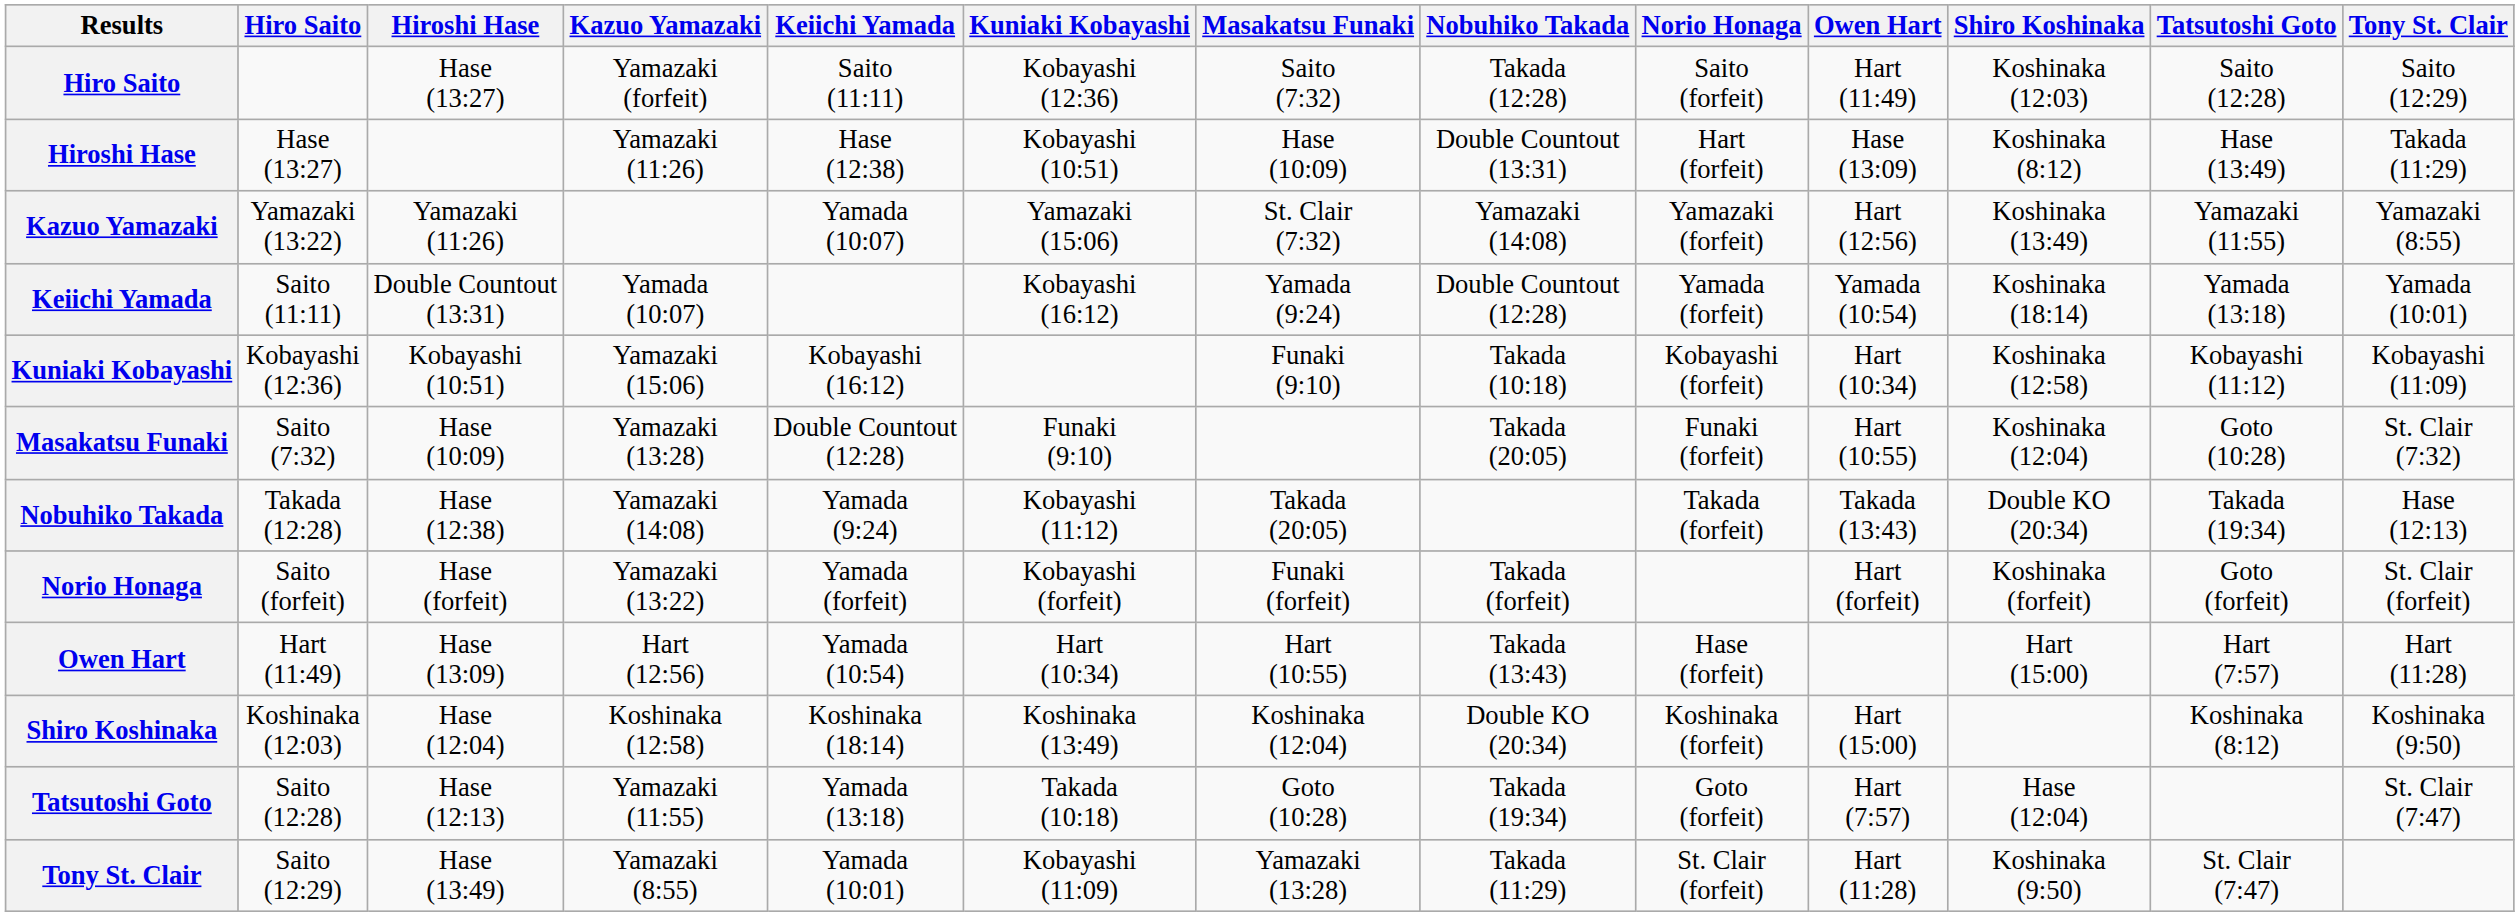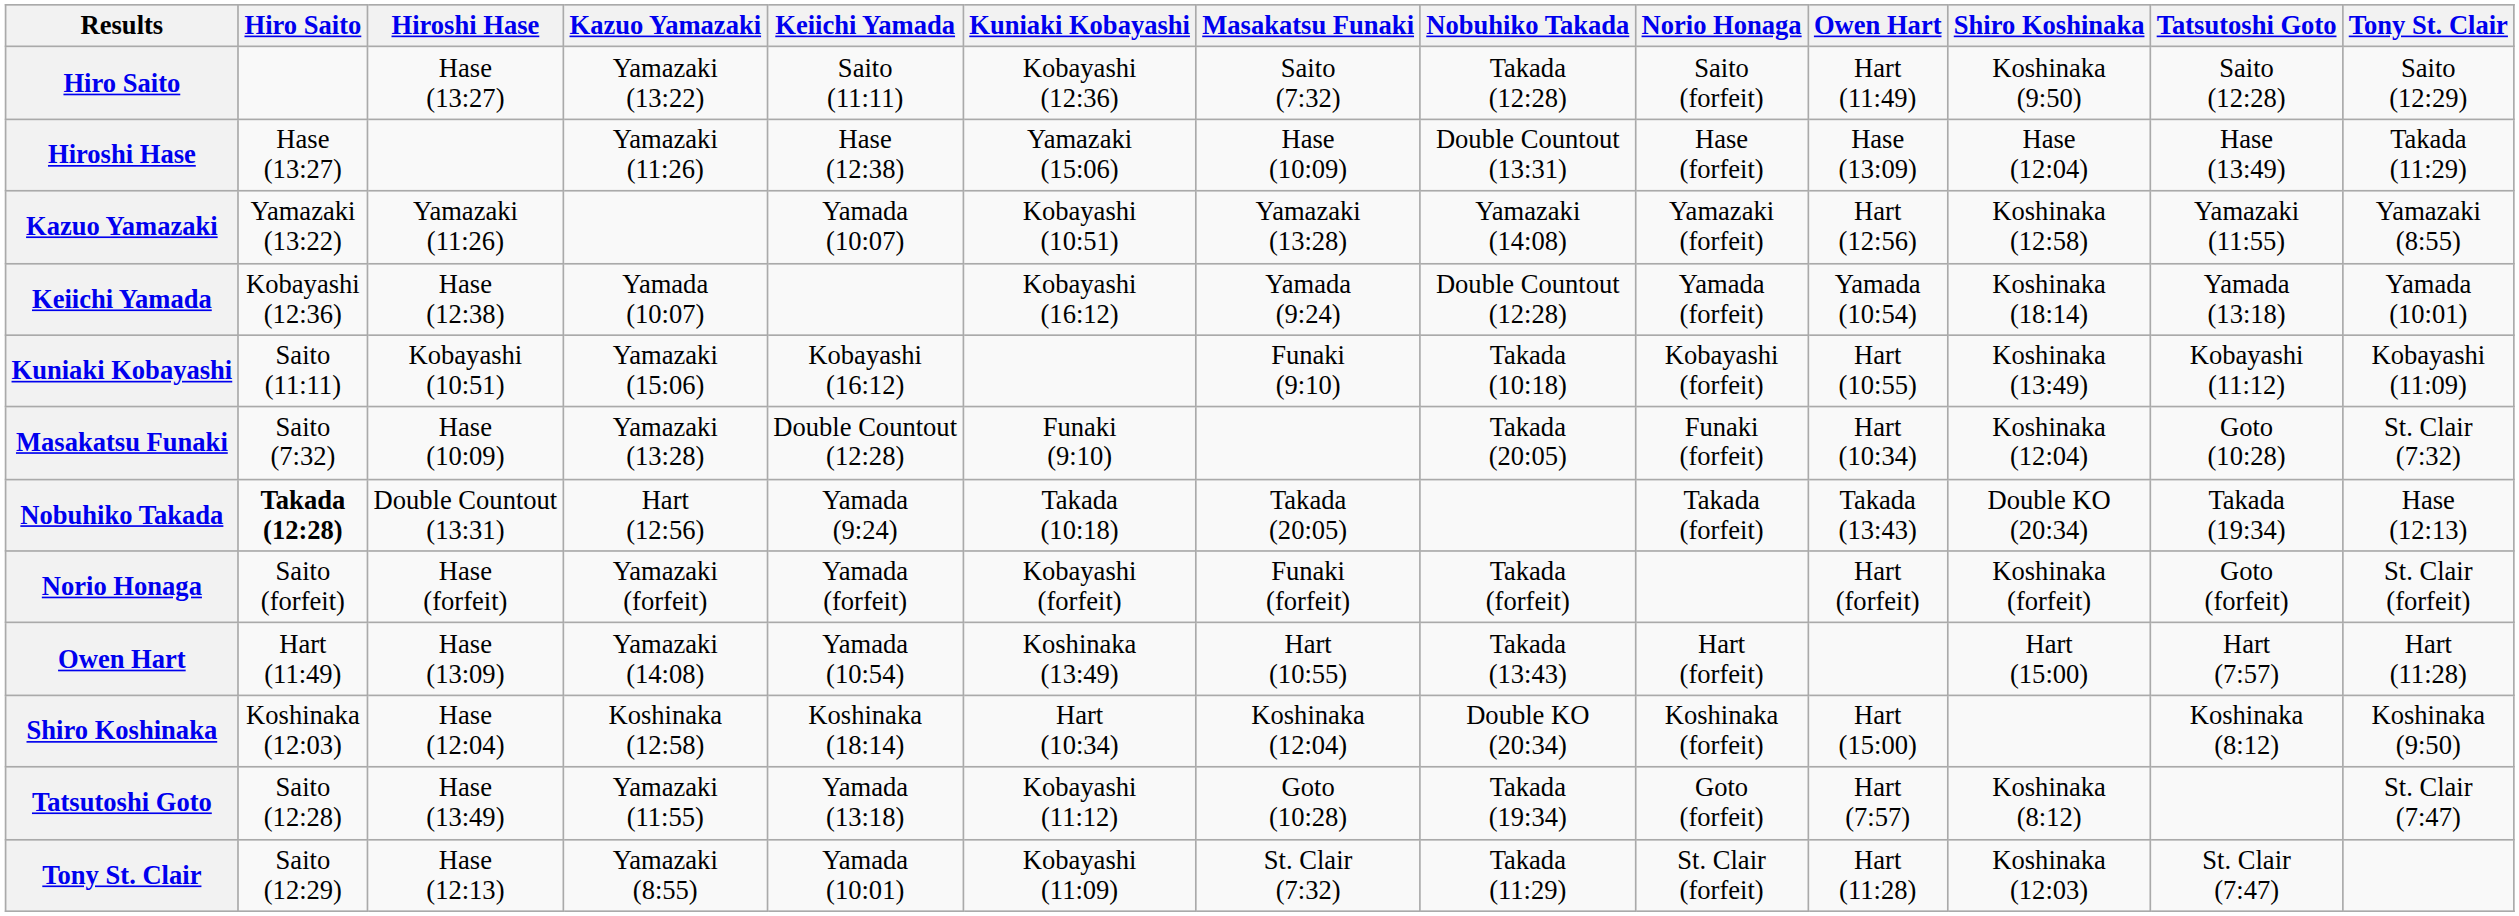(665, 82) Yamazaki (forfeit) -> (665, 82) Yamazaki (13:22)
(2049, 82) Koshinaka (12:03) -> (2049, 82) Koshinaka (9:50)
(1080, 154) Kobayashi (10:51) -> (1080, 154) Yamazaki (15:06)
(1722, 154) Hart (forfeit) -> (1722, 154) Hase (forfeit)
(2049, 154) Koshinaka (8:12) -> (2049, 154) Hase (12:04)
(1080, 226) Yamazaki (15:06) -> (1080, 226) Kobayashi (10:51)
(1308, 226) St. Clair (7:32) -> (1308, 226) Yamazaki (13:28)
(2049, 226) Koshinaka (13:49) -> (2049, 226) Koshinaka (12:58)
(303, 298) Saito (11:11) -> (303, 298) Kobayashi (12:36)
(465, 298) Double Countout (13:31) -> (465, 298) Hase (12:38)
(303, 370) Kobayashi (12:36) -> (303, 370) Saito (11:11)
(1878, 370) Hart (10:34) -> (1878, 370) Hart (10:55)
(2049, 370) Koshinaka (12:58) -> (2049, 370) Koshinaka (13:49)
(1878, 442) Hart (10:55) -> (1878, 442) Hart (10:34)
(303, 514) normal -> (303, 514) bold
(465, 514) Hase (12:38) -> (465, 514) Double Countout (13:31)
(665, 514) Yamazaki (14:08) -> (665, 514) Hart (12:56)
(1080, 514) Kobayashi (11:12) -> (1080, 514) Takada (10:18)
(665, 586) Yamazaki (13:22) -> (665, 586) Yamazaki (forfeit)
(665, 658) Hart (12:56) -> (665, 658) Yamazaki (14:08)
(1080, 658) Hart (10:34) -> (1080, 658) Koshinaka (13:49)
(1722, 658) Hase (forfeit) -> (1722, 658) Hart (forfeit)
(1080, 730) Koshinaka (13:49) -> (1080, 730) Hart (10:34)
(465, 802) Hase (12:13) -> (465, 802) Hase (13:49)
(1080, 802) Takada (10:18) -> (1080, 802) Kobayashi (11:12)
(2049, 802) Hase (12:04) -> (2049, 802) Koshinaka (8:12)
(465, 874) Hase (13:49) -> (465, 874) Hase (12:13)
(1308, 874) Yamazaki (13:28) -> (1308, 874) St. Clair (7:32)
(2049, 874) Koshinaka (9:50) -> (2049, 874) Koshinaka (12:03)
